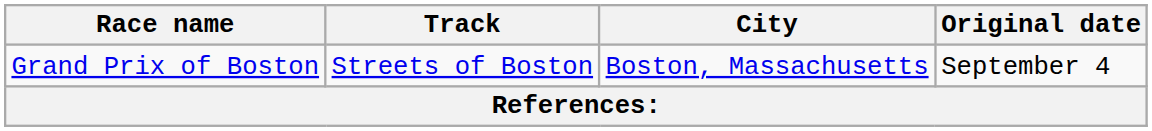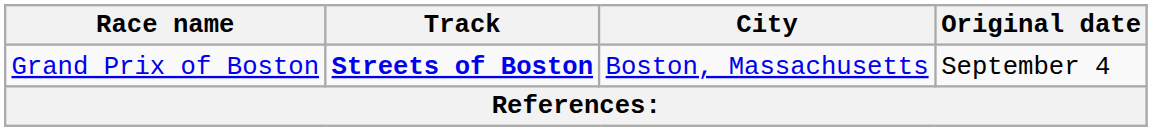(462, 66) normal -> (462, 66) bold
